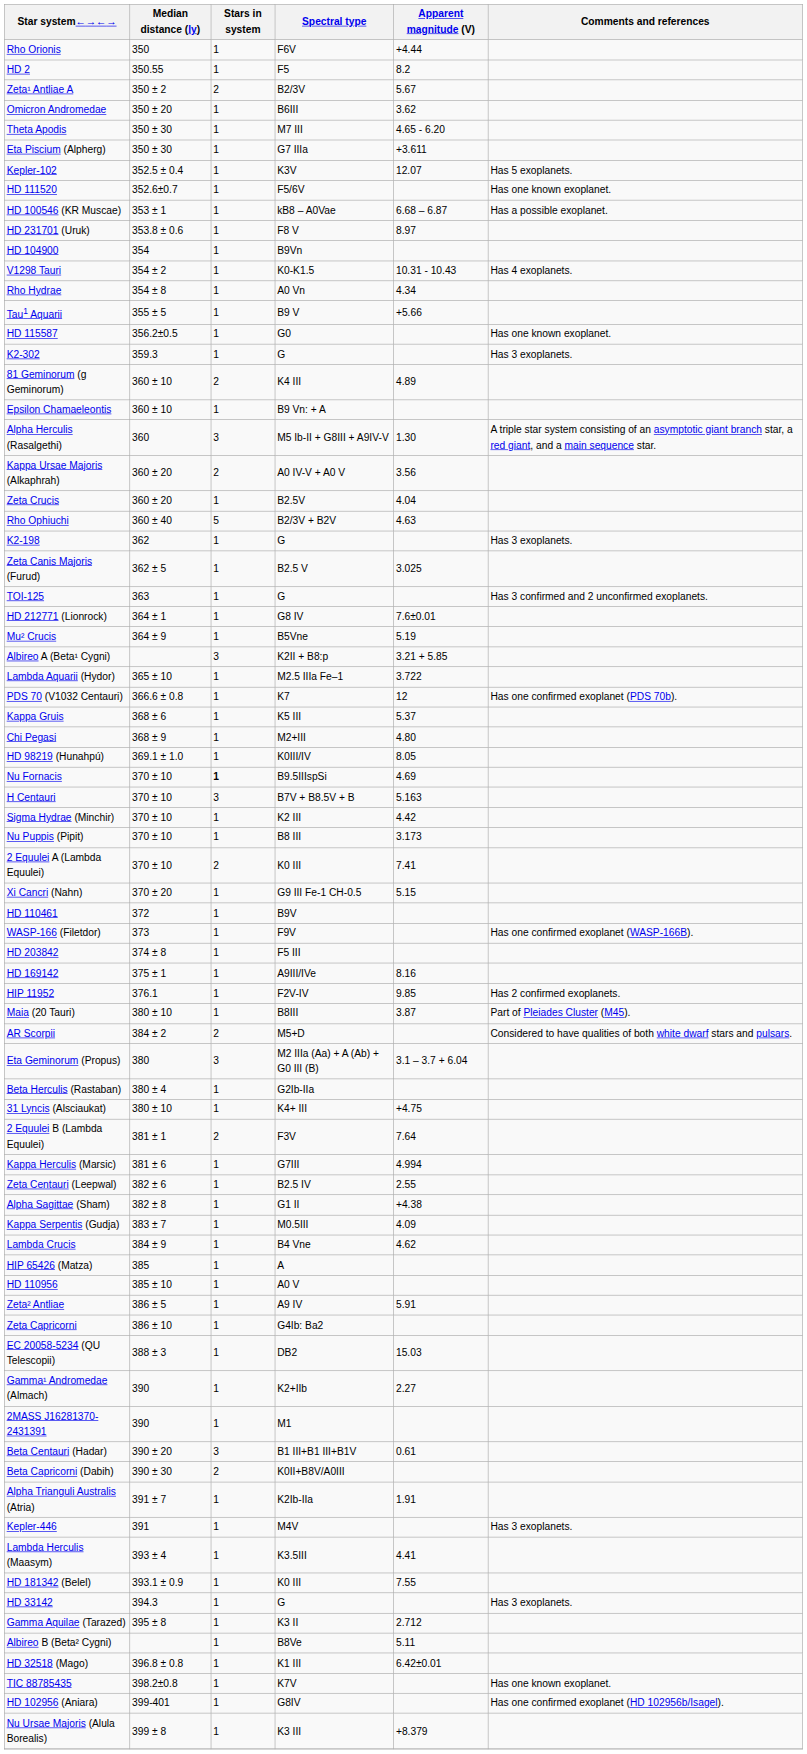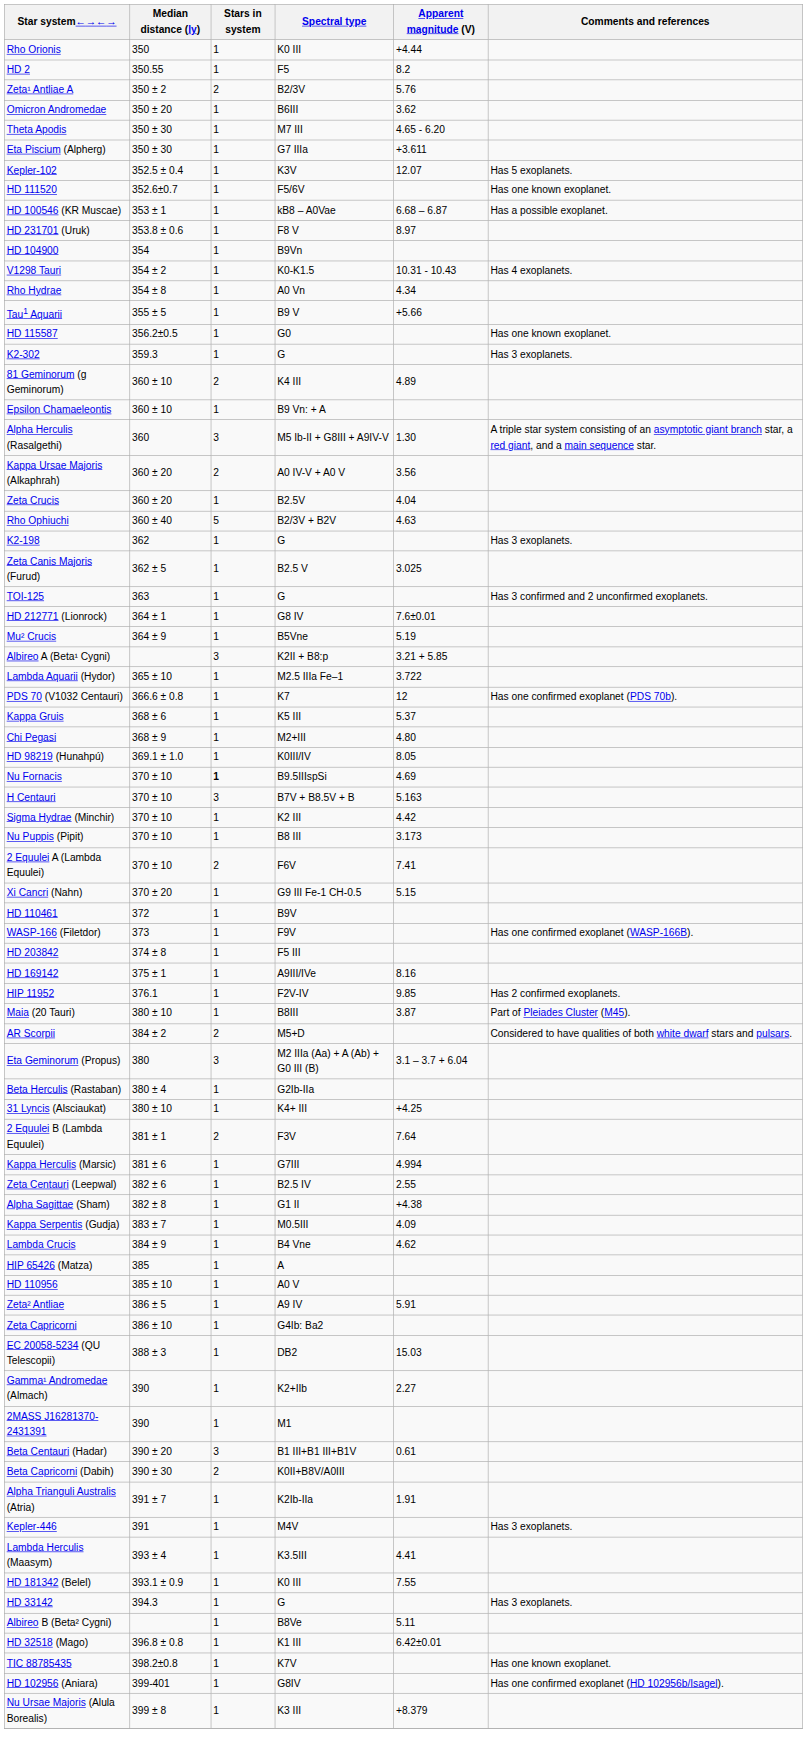(287, 49) F6V -> (289, 49) K0 III
(406, 90) 5.67 -> (406, 90) 5.76
(289, 865) K0 III -> (287, 865) F6V
(409, 1109) +4.75 -> (409, 1109) +4.25
- row: (66, 1623)
